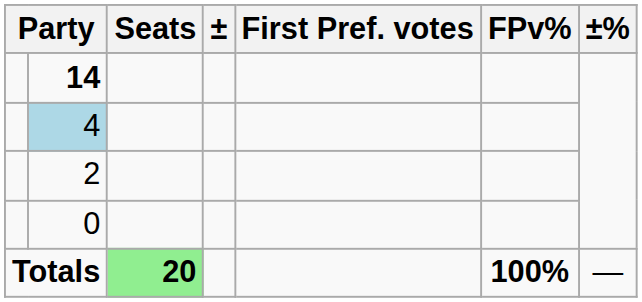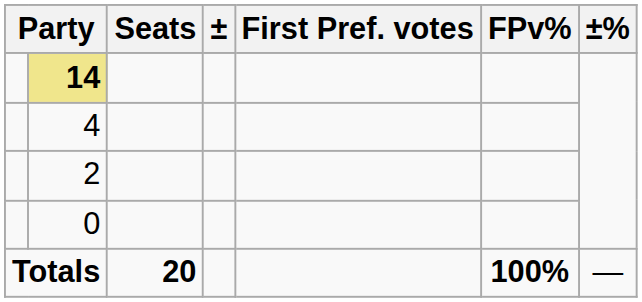(83, 77) no background -> (83, 77) khaki background
(92, 126) lightblue background -> (92, 126) no background
(179, 272) lightgreen background -> (179, 272) no background
